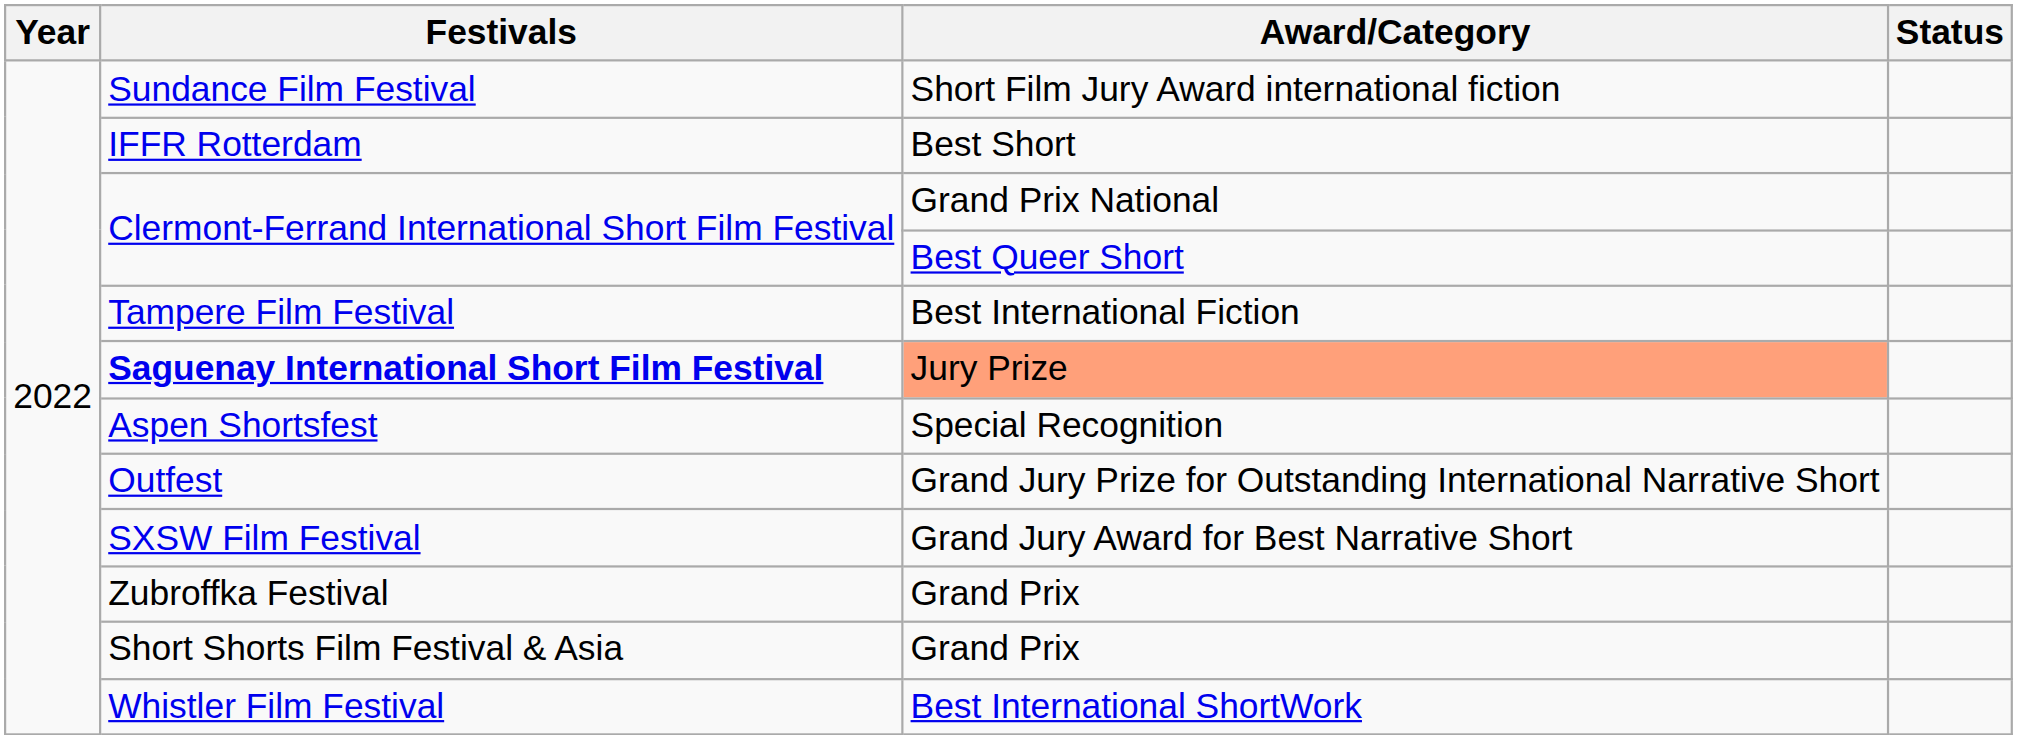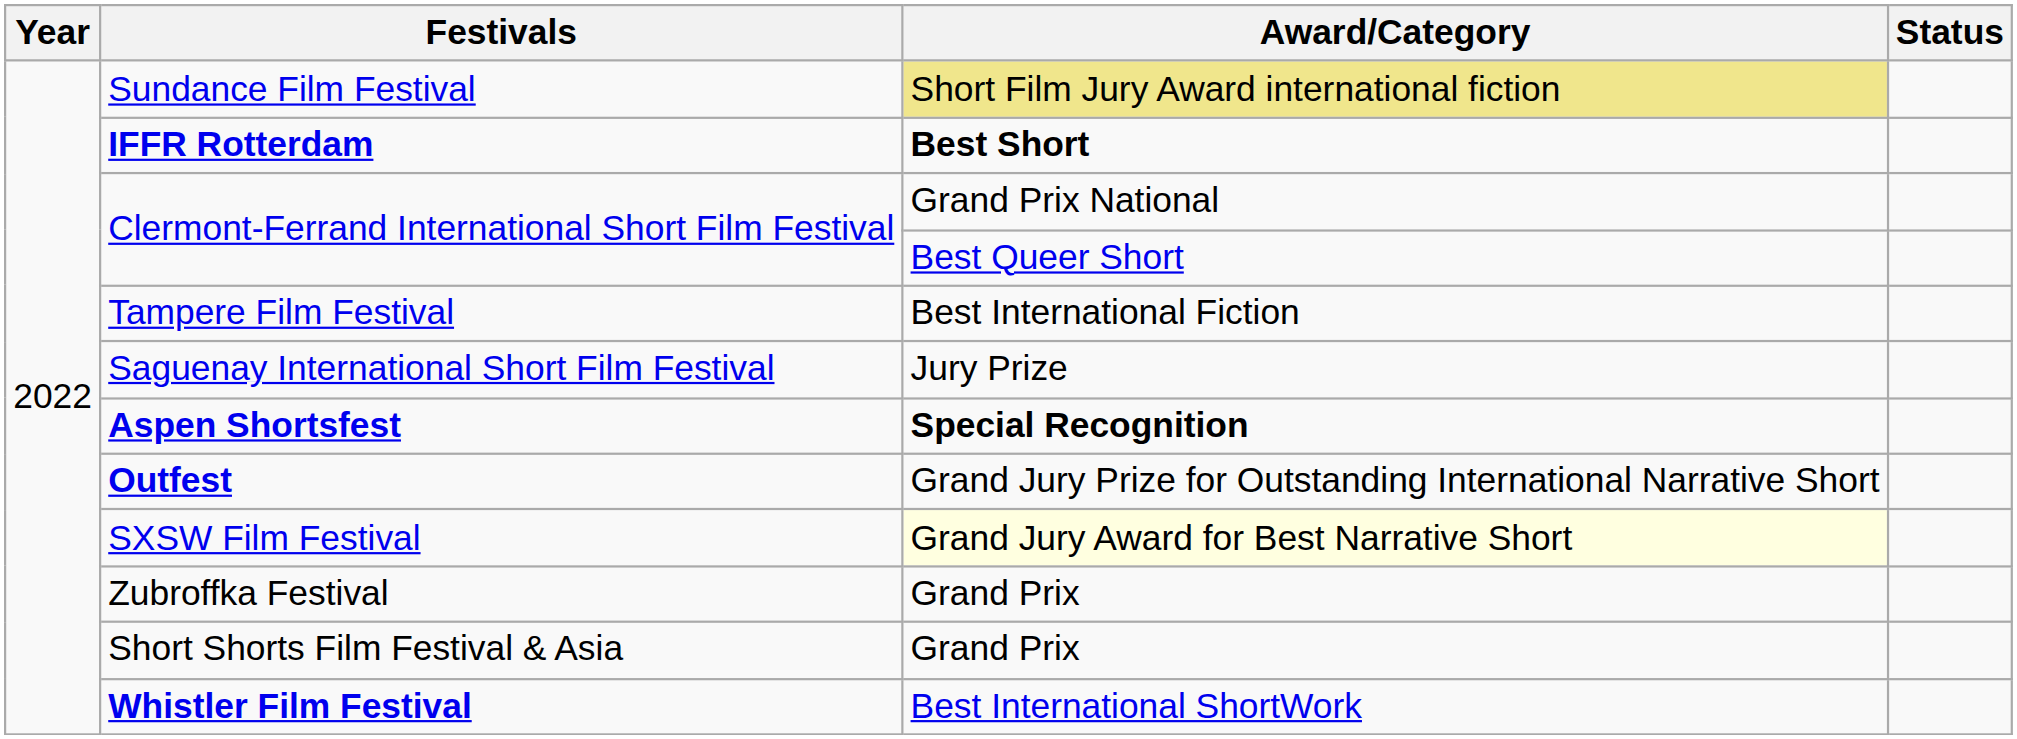(1236, 88) no background -> (1236, 88) khaki background
(235, 144) normal -> (241, 144) bold
(993, 144) normal -> (1000, 144) bold
(466, 369) bold -> (441, 369) normal
(989, 369) lightsalmon background -> (989, 369) no background
(243, 425) normal -> (255, 425) bold
(1067, 425) normal -> (1080, 425) bold
(165, 481) normal -> (170, 481) bold
(1241, 537) no background -> (1241, 537) lightyellow background
(276, 705) normal -> (290, 705) bold
